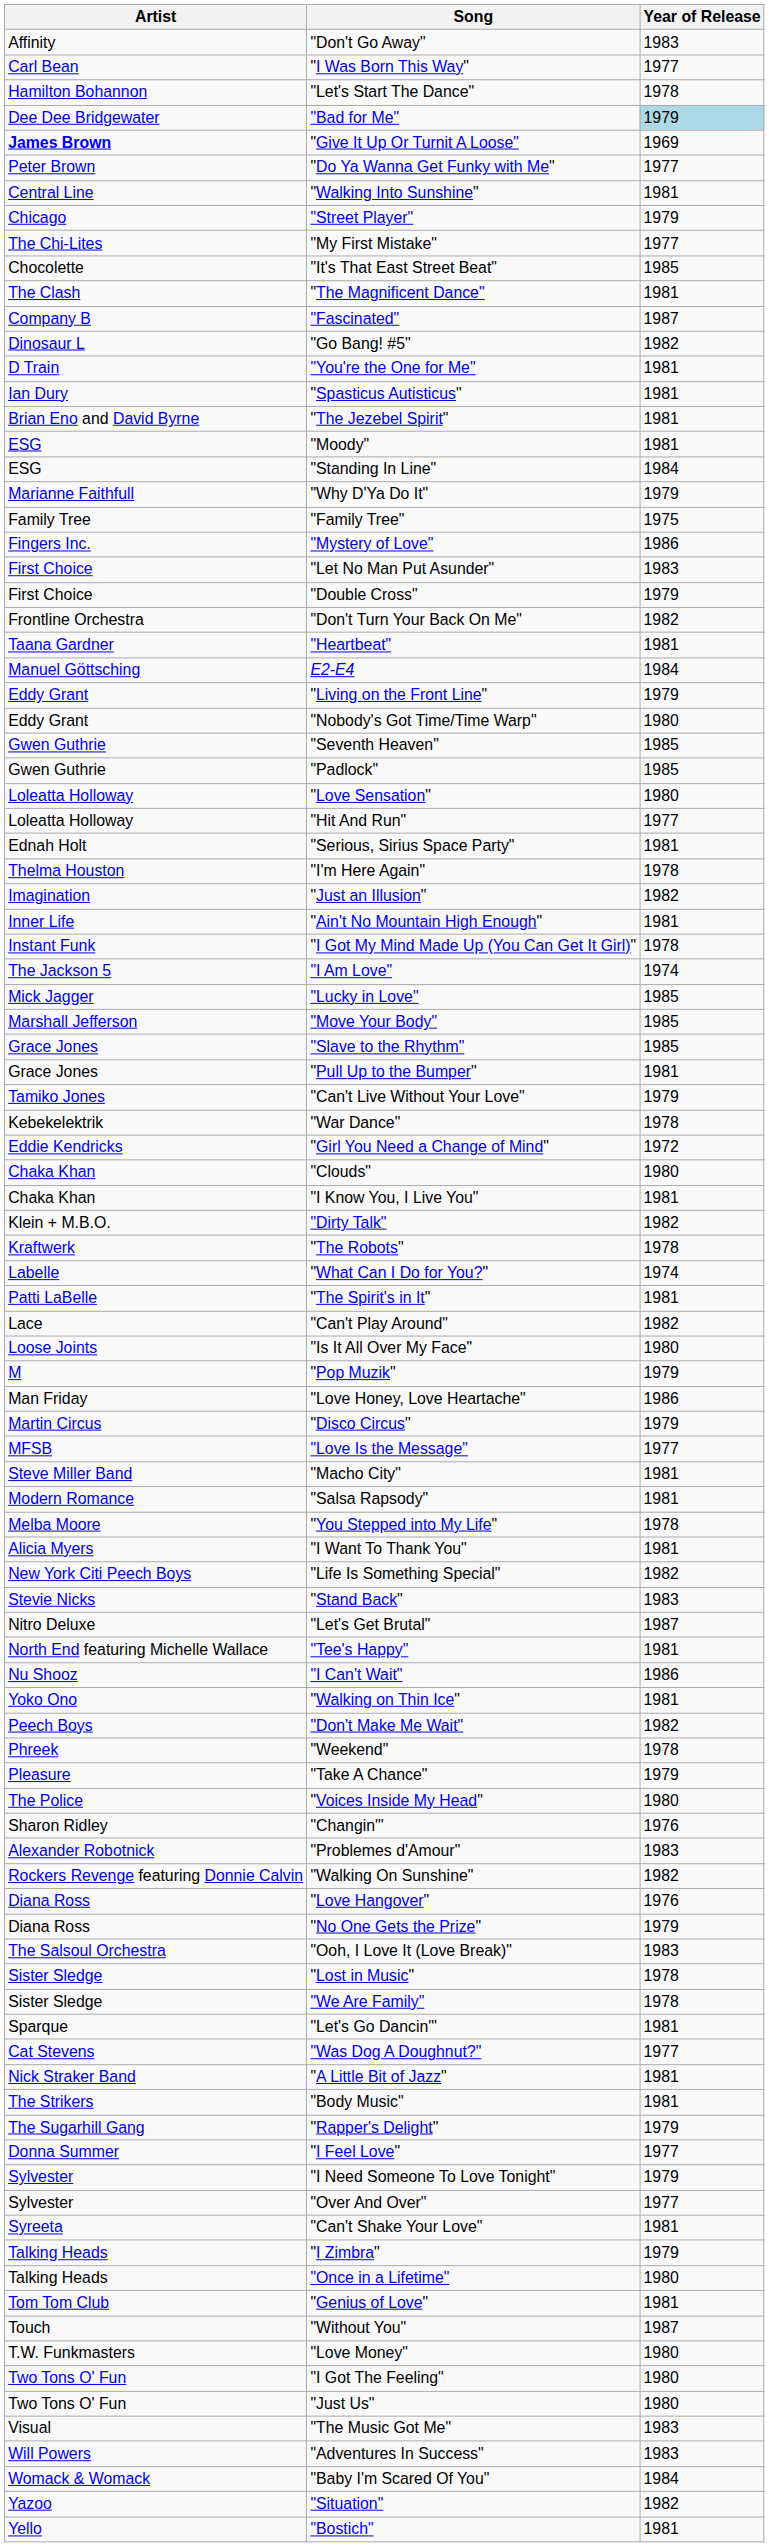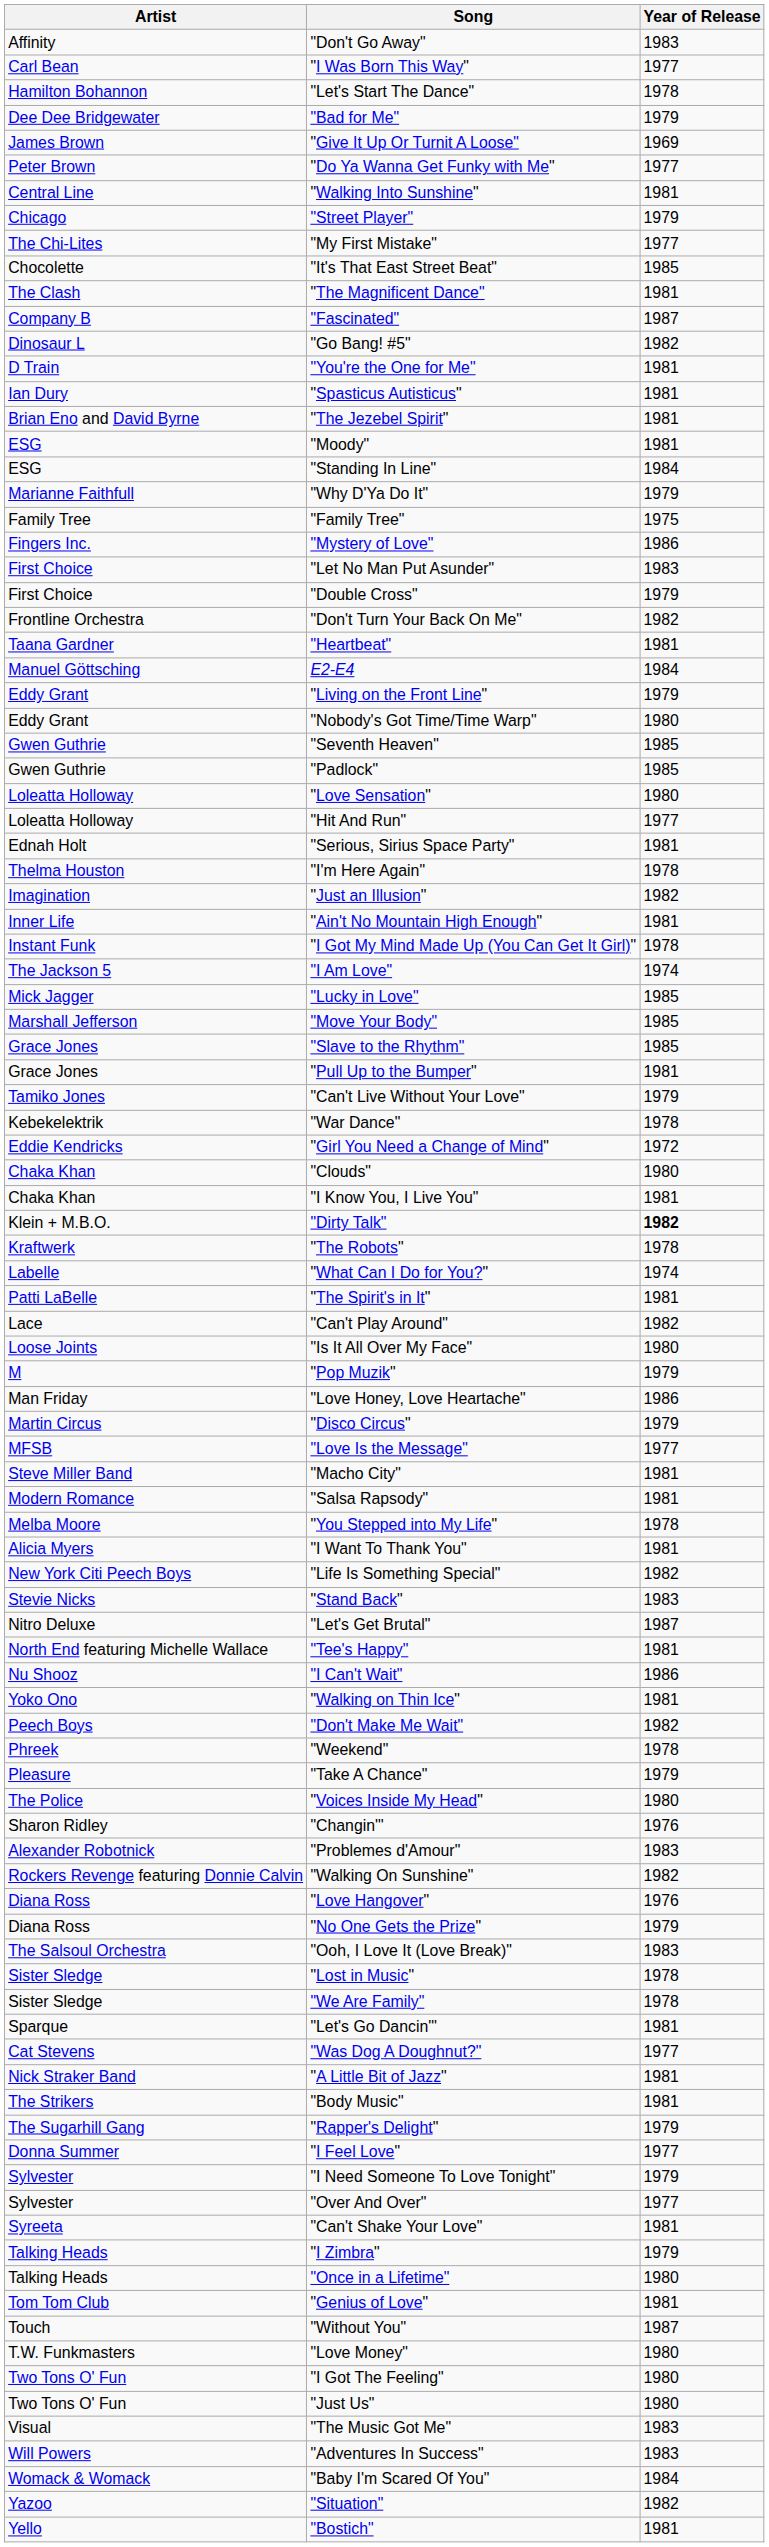(661, 117) lightblue background -> (661, 117) no background
(60, 142) bold -> (56, 142) normal
(661, 1222) normal -> (661, 1222) bold
